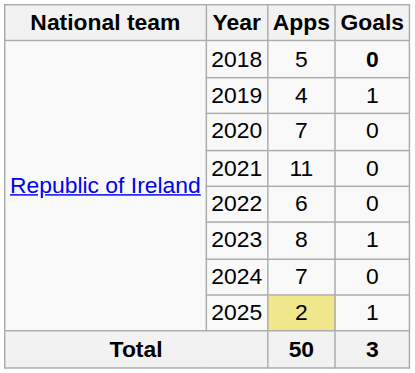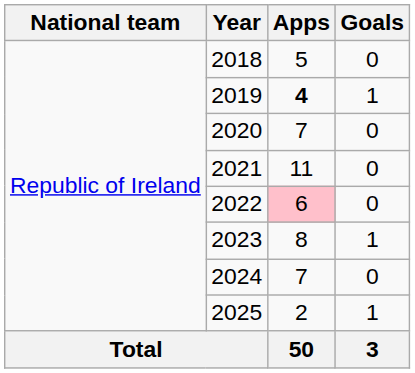(372, 58) bold -> (372, 58) normal
(301, 95) normal -> (301, 95) bold
(301, 204) no background -> (301, 204) pink background
(301, 312) khaki background -> (301, 312) no background
